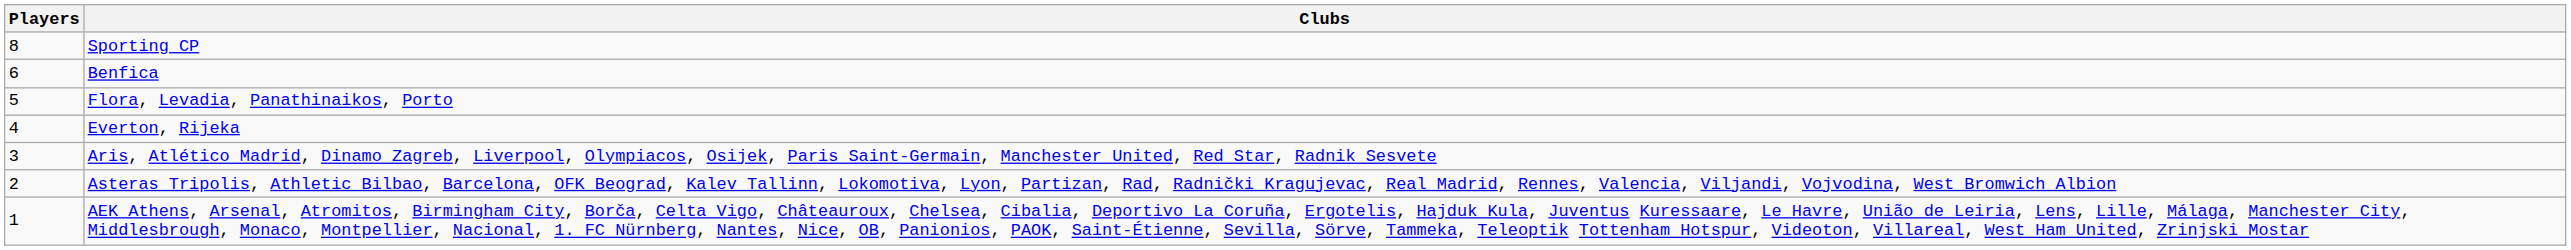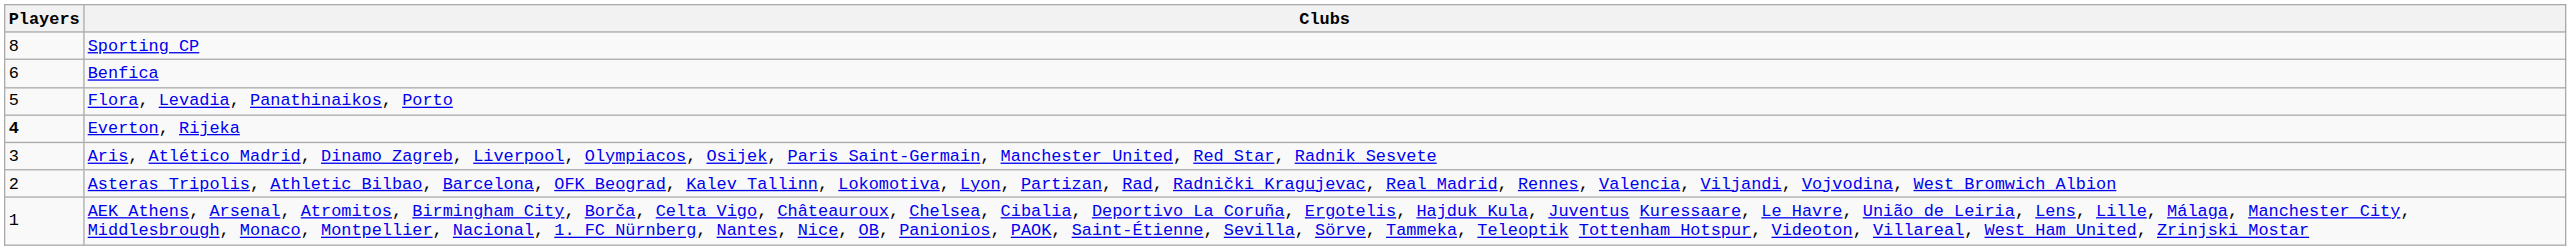(14, 129) normal -> (14, 129) bold
